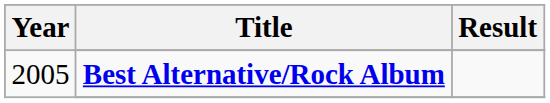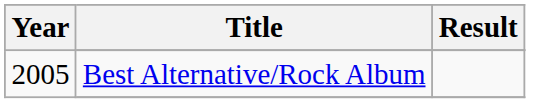(264, 73) bold -> (254, 73) normal
